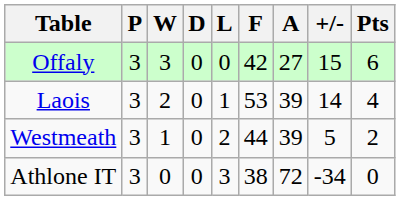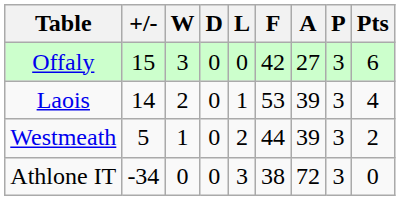columns swapped: (135, 23) <-> (330, 23)
